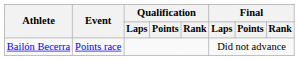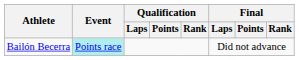(98, 47) no background -> (98, 47) paleturquoise background
